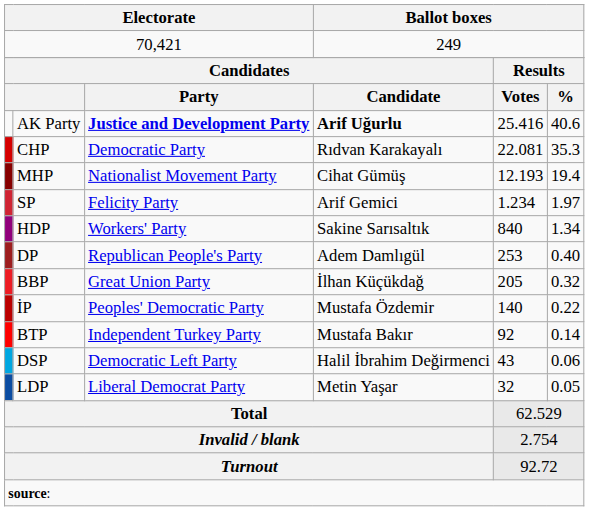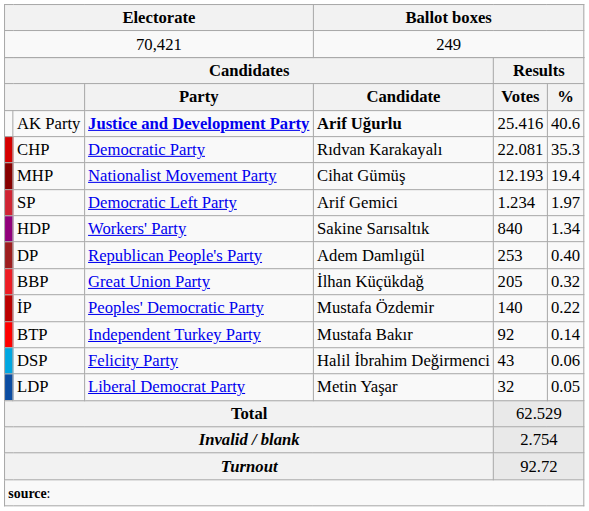(133, 202) Felicity Party -> (162, 202) Democratic Left Party
(162, 360) Democratic Left Party -> (133, 360) Felicity Party
